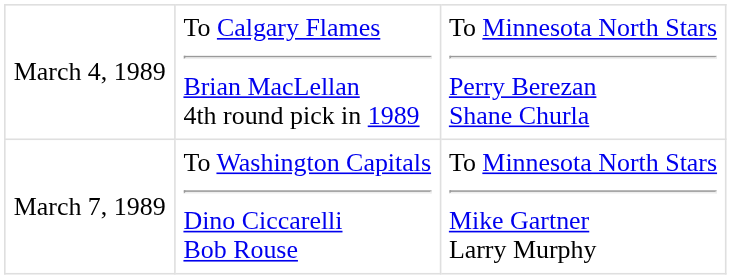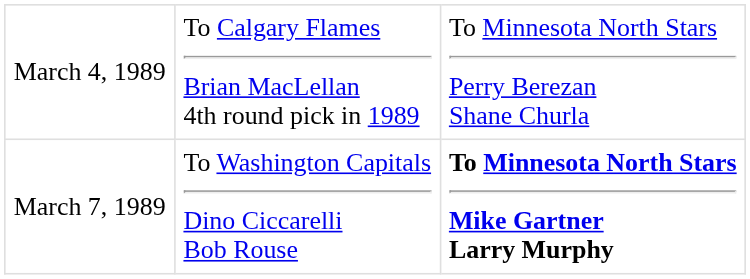(583, 206) normal -> (593, 206) bold
